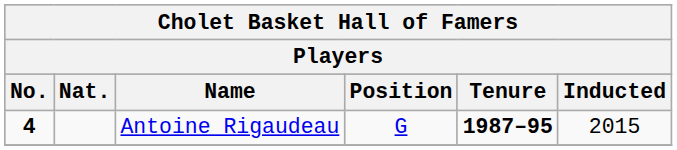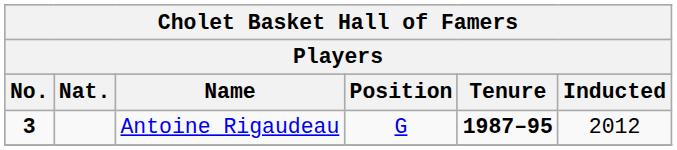(29, 127) 4 -> (29, 127) 3
(615, 127) 2015 -> (615, 127) 2012
